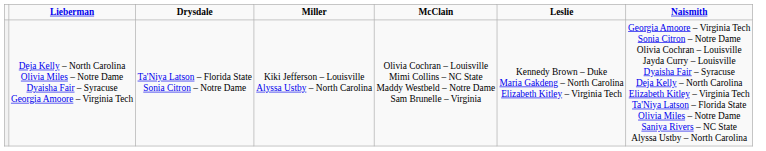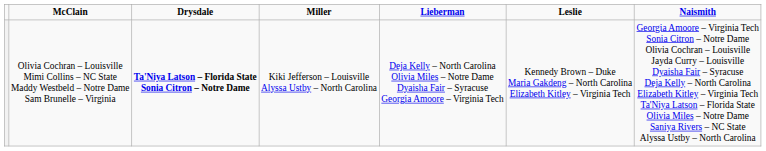columns swapped: (72, 12) <-> (436, 12)
(195, 83) normal -> (195, 83) bold
